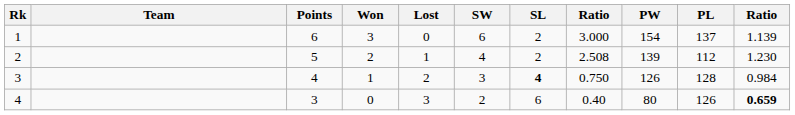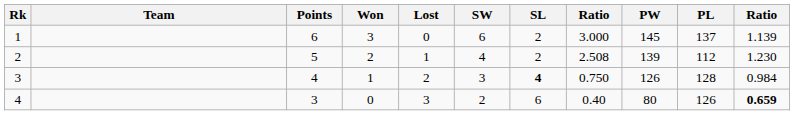(650, 36) 154 -> (650, 36) 145
